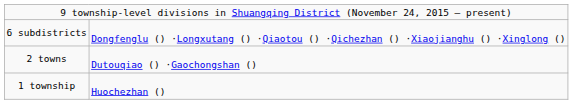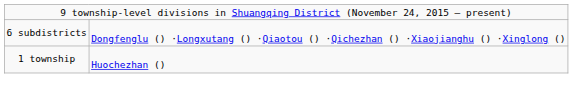- row: (47, 59)
